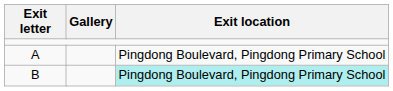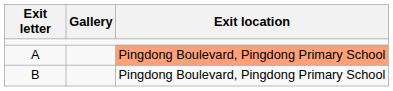(252, 55) no background -> (252, 55) lightsalmon background
(252, 75) paleturquoise background -> (252, 75) no background
